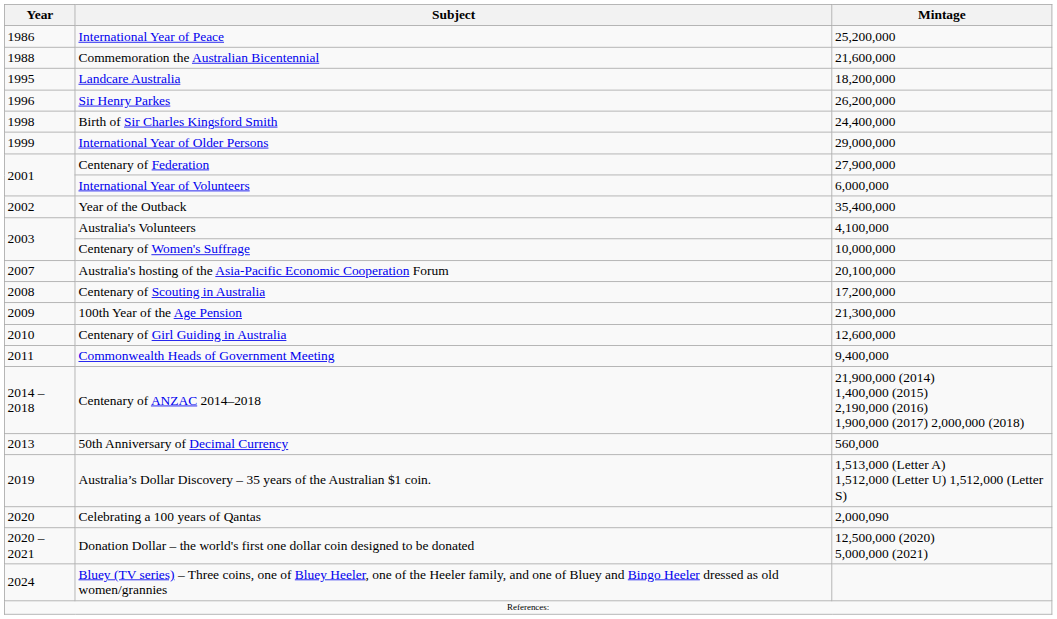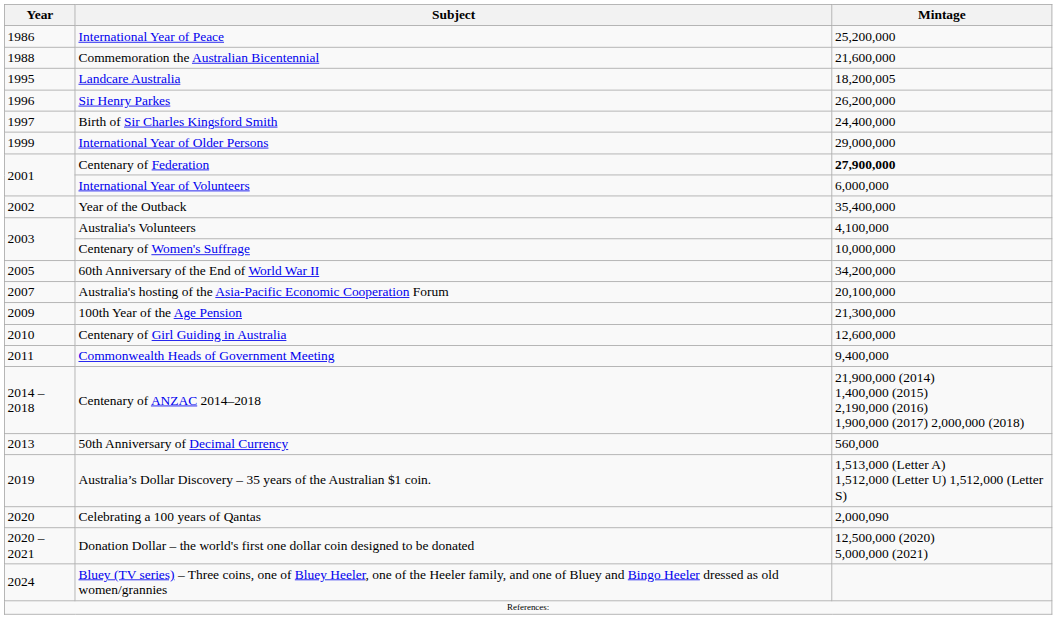(865, 79) 18,200,000 -> (865, 79) 18,200,005
(21, 121) 1998 -> (21, 121) 1997
(865, 164) normal -> (865, 164) bold
+ row: (199, 270)
- row: (172, 292)
